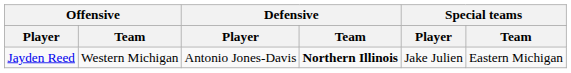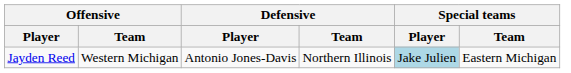(350, 57) bold -> (347, 57) normal
(433, 57) no background -> (427, 57) lightblue background
